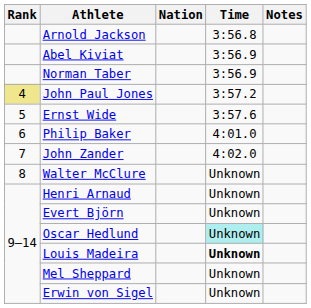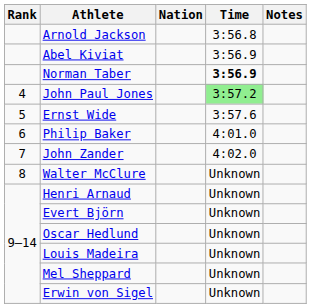(235, 74) normal -> (235, 74) bold
(22, 94) khaki background -> (22, 94) no background
(235, 94) no background -> (235, 94) lightgreen background
(235, 234) paleturquoise background -> (235, 234) no background
(235, 253) bold -> (235, 253) normal
